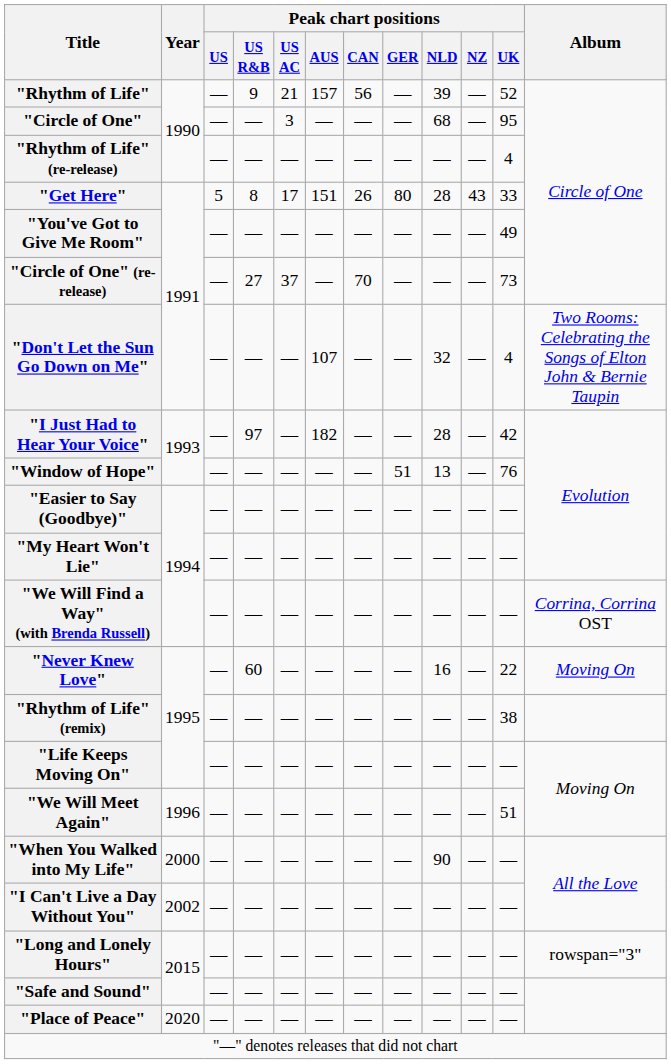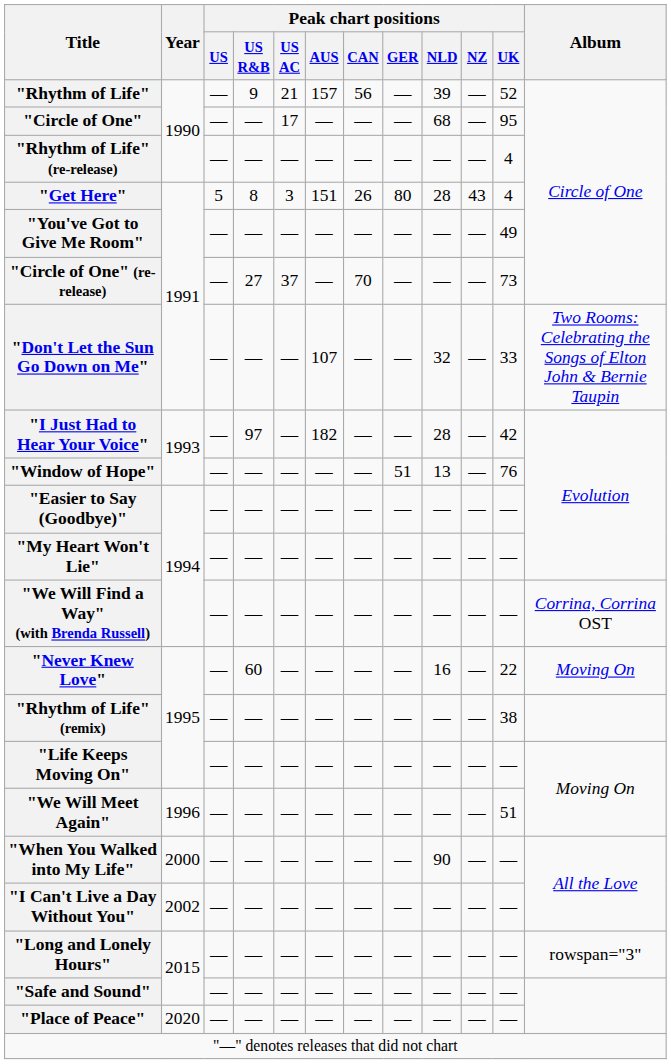(289, 120) 3 -> (289, 120) 17
(289, 195) 17 -> (289, 195) 3
(508, 195) 33 -> (508, 195) 4
(508, 357) 4 -> (508, 357) 33
